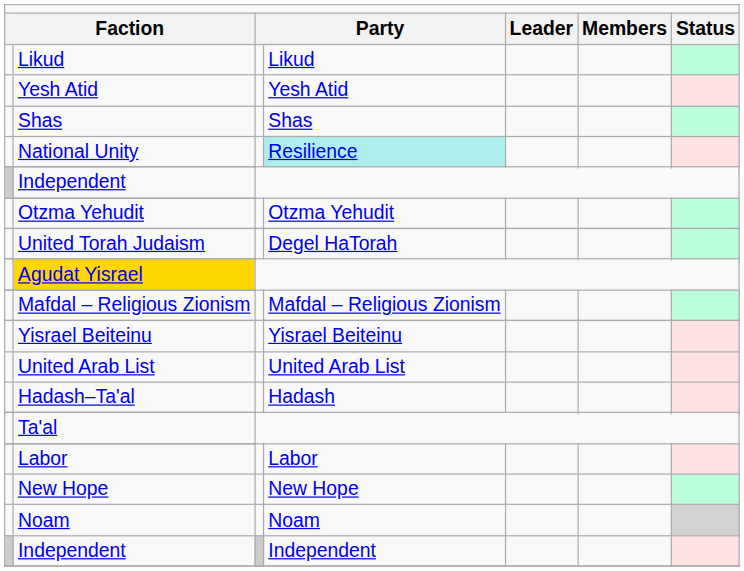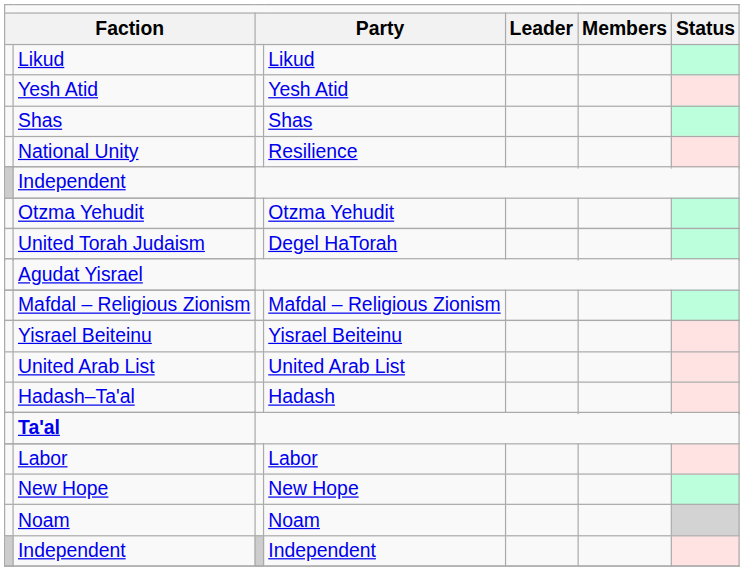(313, 151) paleturquoise background -> (313, 151) no background
(80, 274) gold background -> (80, 274) no background
(38, 427) normal -> (39, 427) bold
